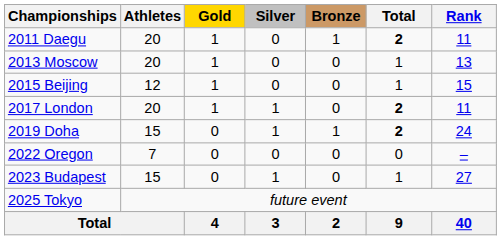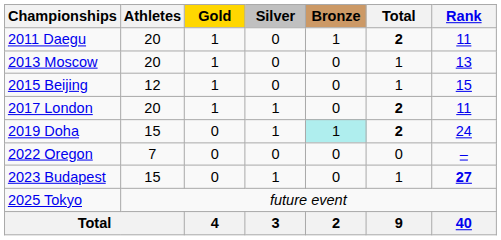(336, 131) no background -> (336, 131) paleturquoise background
(464, 177) normal -> (464, 177) bold
